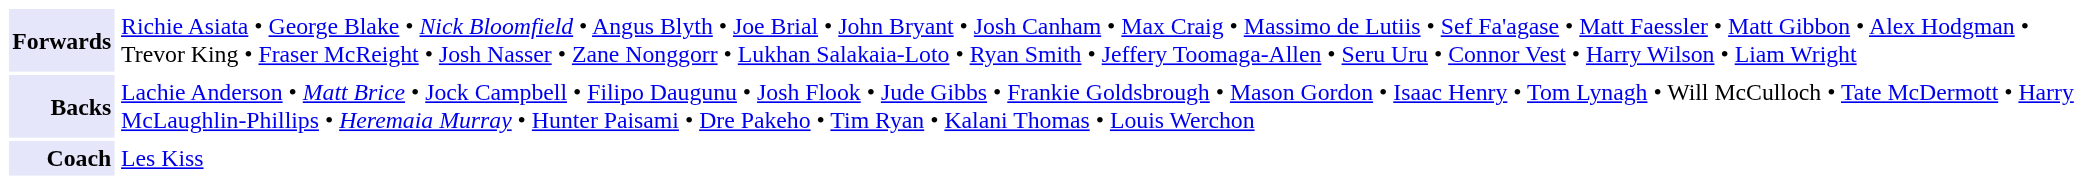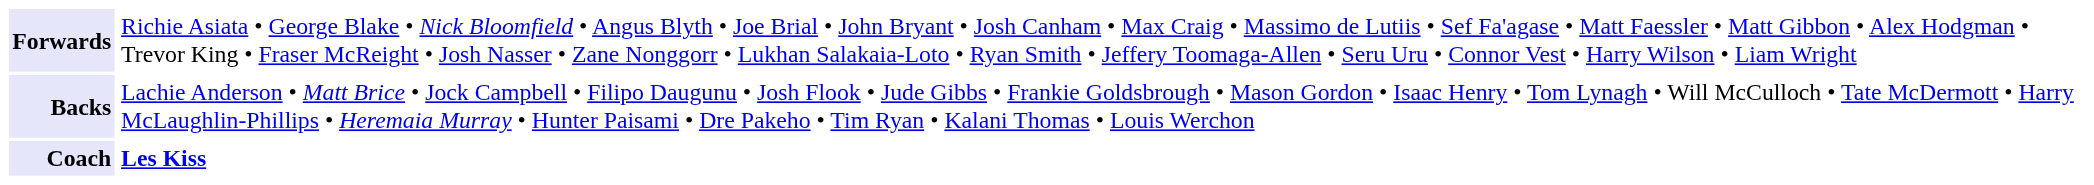(162, 157) normal -> (164, 157) bold
